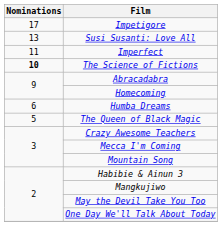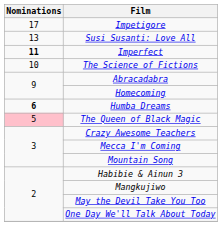(34, 52) normal -> (34, 52) bold
(34, 65) bold -> (34, 65) normal
(34, 106) normal -> (34, 106) bold
(34, 120) no background -> (34, 120) pink background
